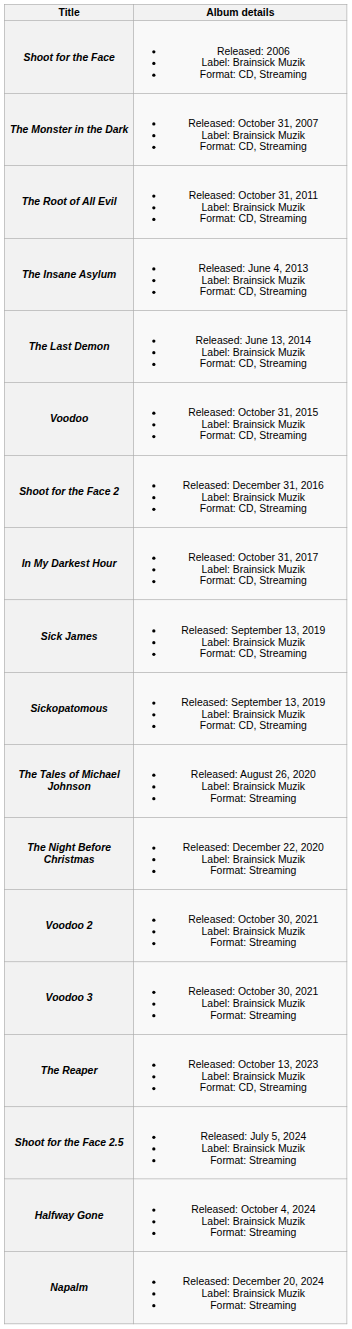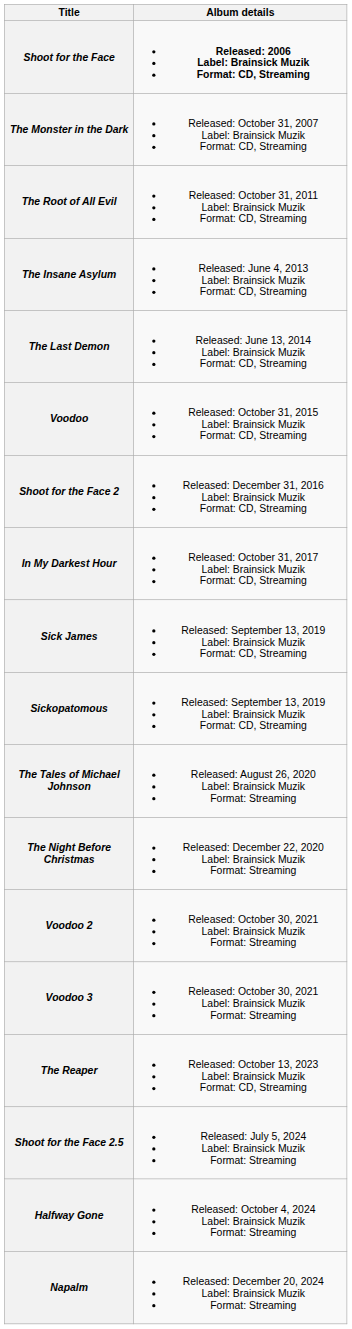(240, 63) normal -> (240, 63) bold
